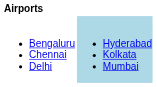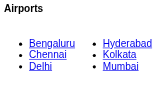(115, 55) lightblue background -> (115, 55) no background
